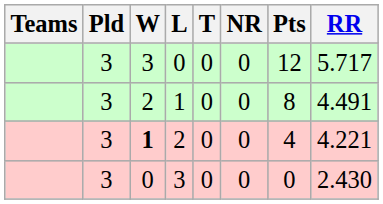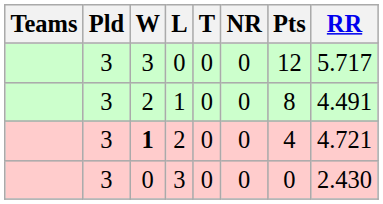(345, 140) 4.221 -> (345, 140) 4.721
